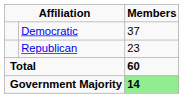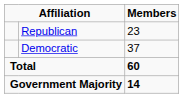rows swapped: (49, 31) <-> (49, 48)
(133, 84) lightgreen background -> (133, 84) no background
